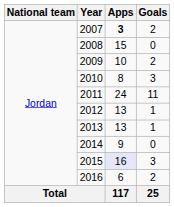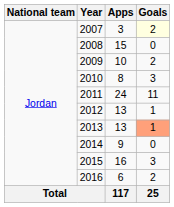(121, 29) bold -> (121, 29) normal
(153, 29) no background -> (153, 29) lightyellow background
(153, 128) no background -> (153, 128) lightsalmon background
(121, 161) lavender background -> (121, 161) no background
